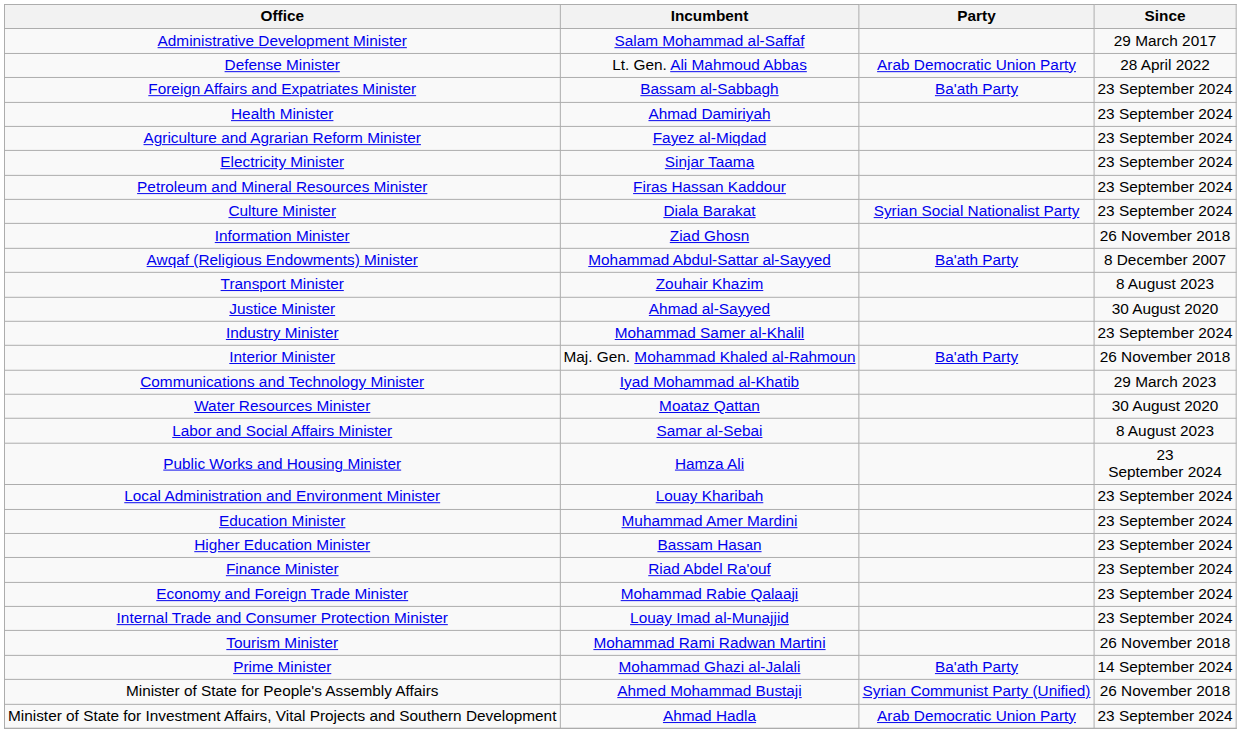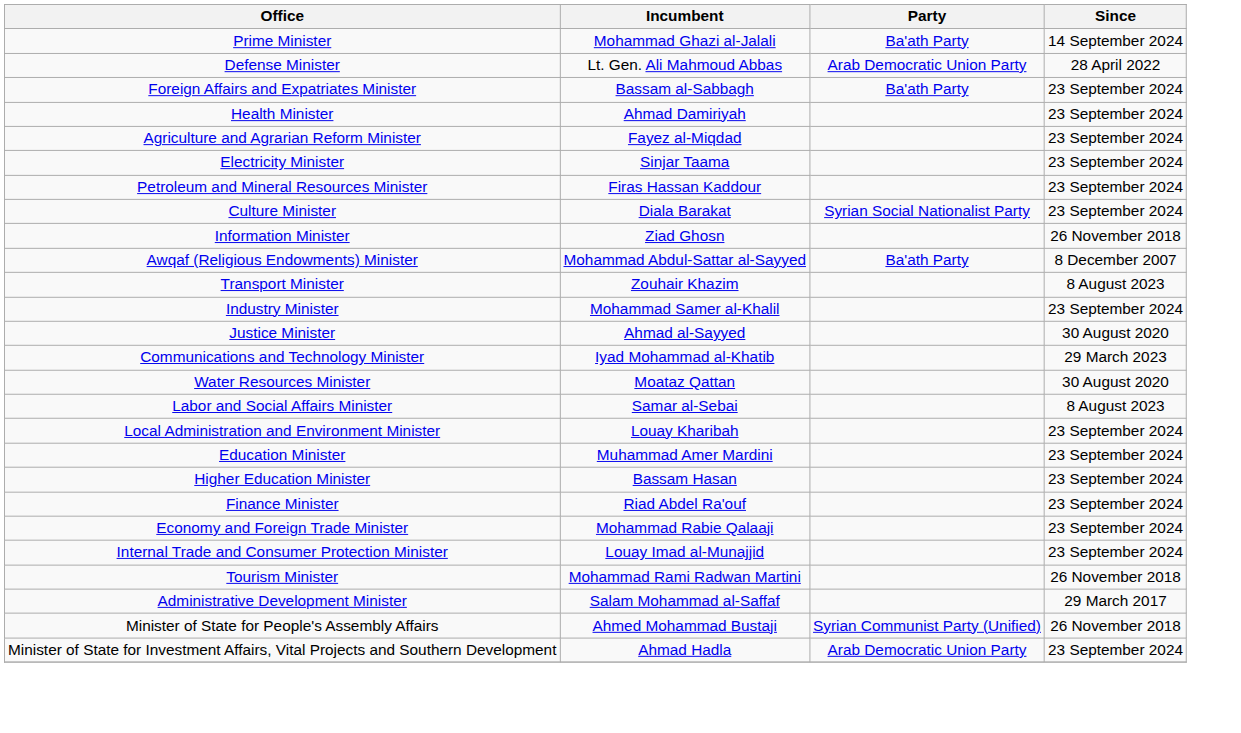rows swapped: (282, 667) <-> (282, 41)
rows swapped: (282, 308) <-> (282, 333)
- row: (282, 357)
- row: (282, 463)
